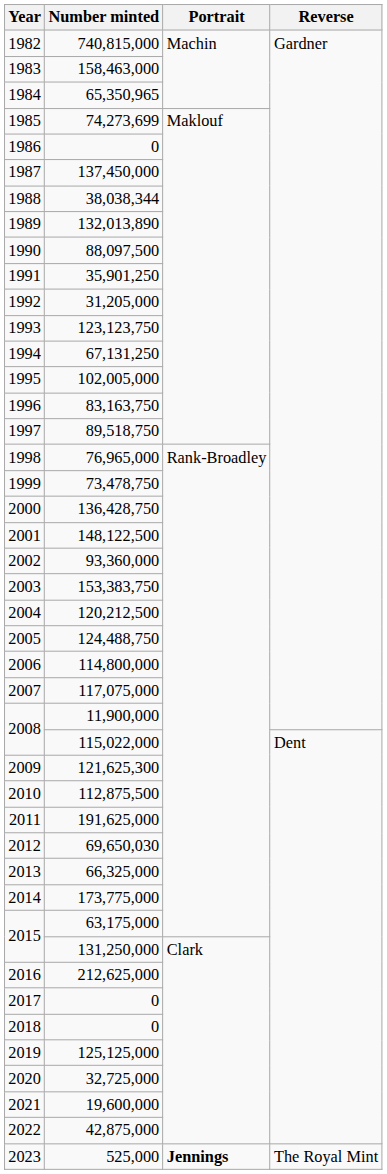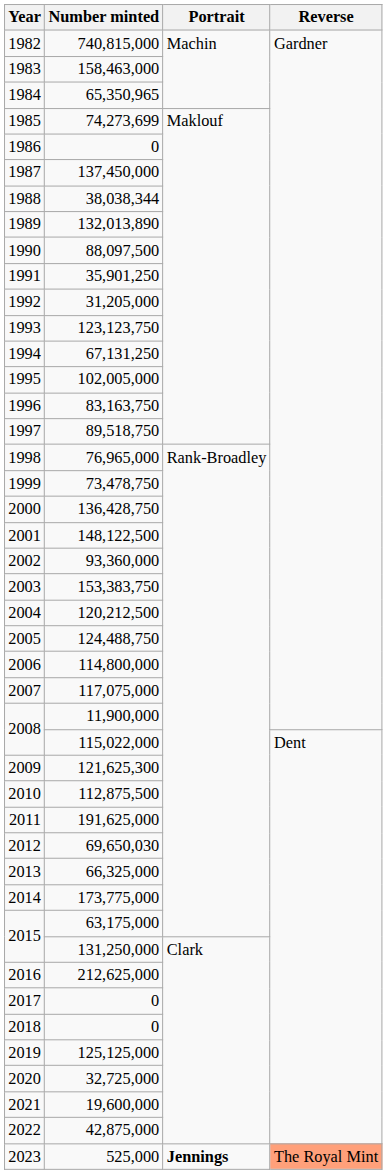(326, 1156) no background -> (326, 1156) lightsalmon background
